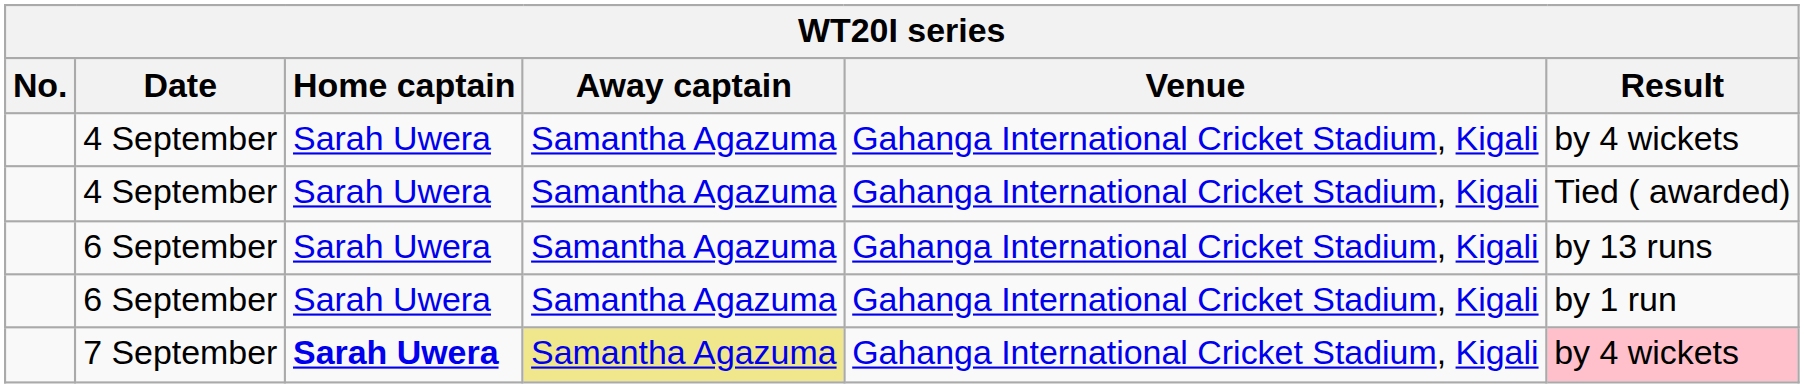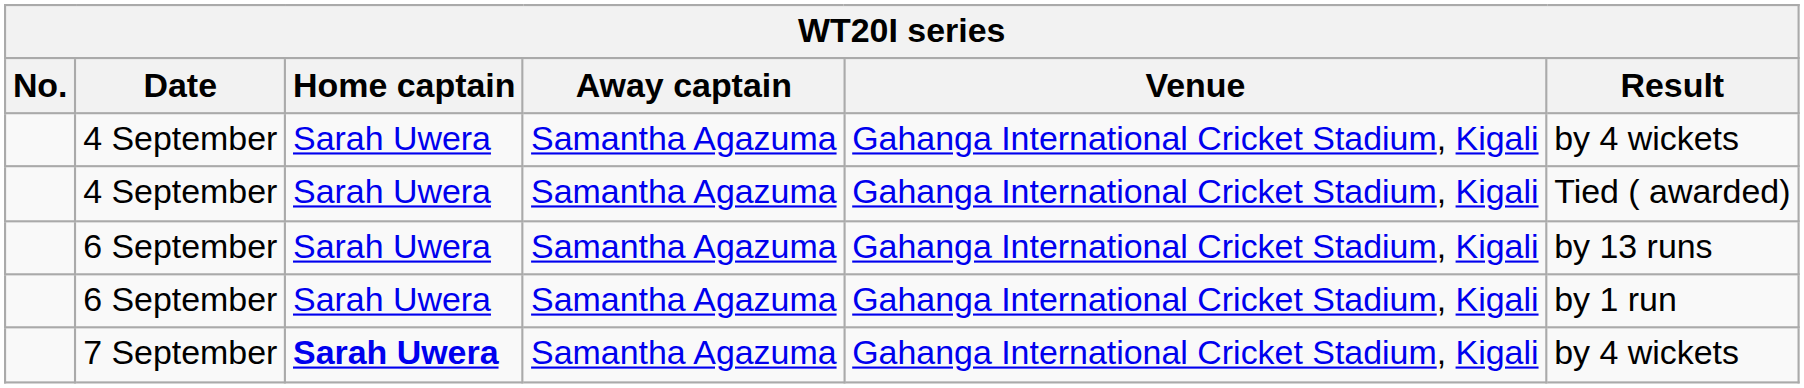(684, 354) khaki background -> (684, 354) no background
(1647, 354) pink background -> (1647, 354) no background
